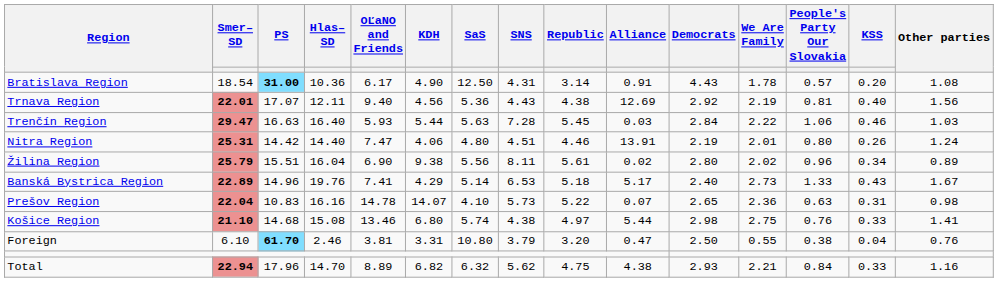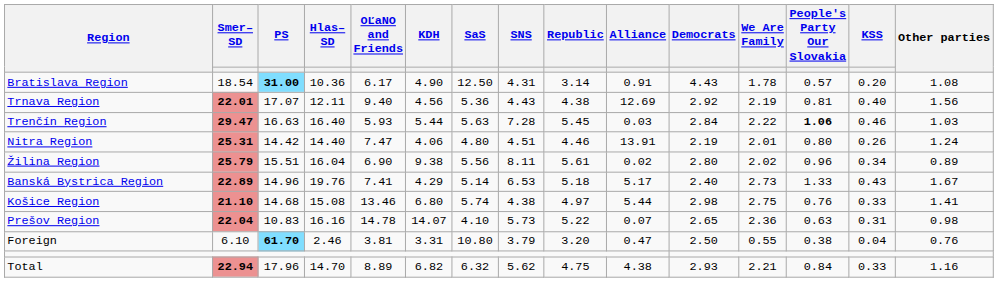(818, 122) normal -> (818, 122) bold
rows swapped: (53, 201) <-> (53, 221)
